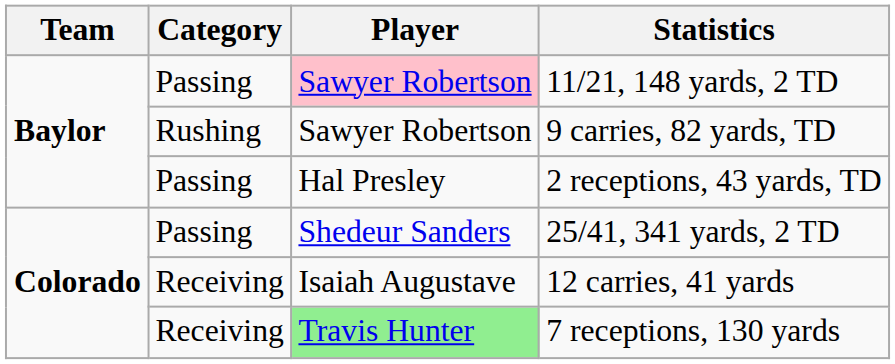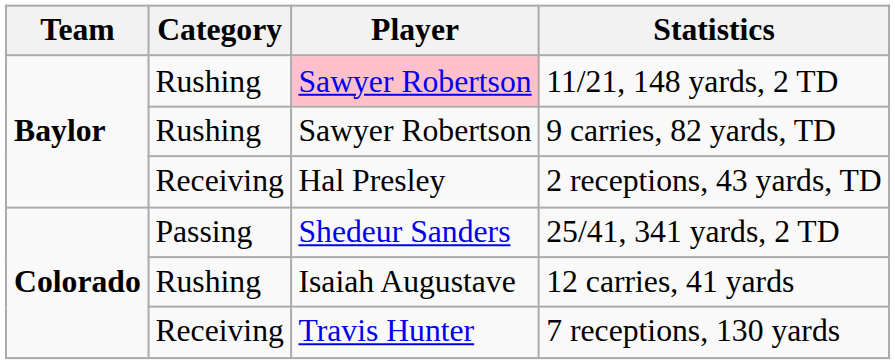(204, 80) Passing -> (208, 80) Rushing
(204, 181) Passing -> (220, 181) Receiving
(220, 281) Receiving -> (208, 281) Rushing
(386, 331) lightgreen background -> (386, 331) no background
